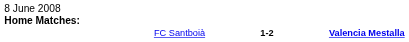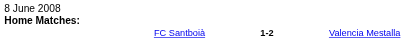(367, 33) bold -> (365, 33) normal
